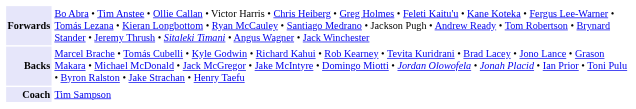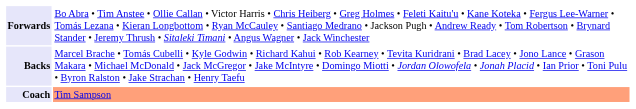(83, 94) no background -> (83, 94) lightsalmon background
